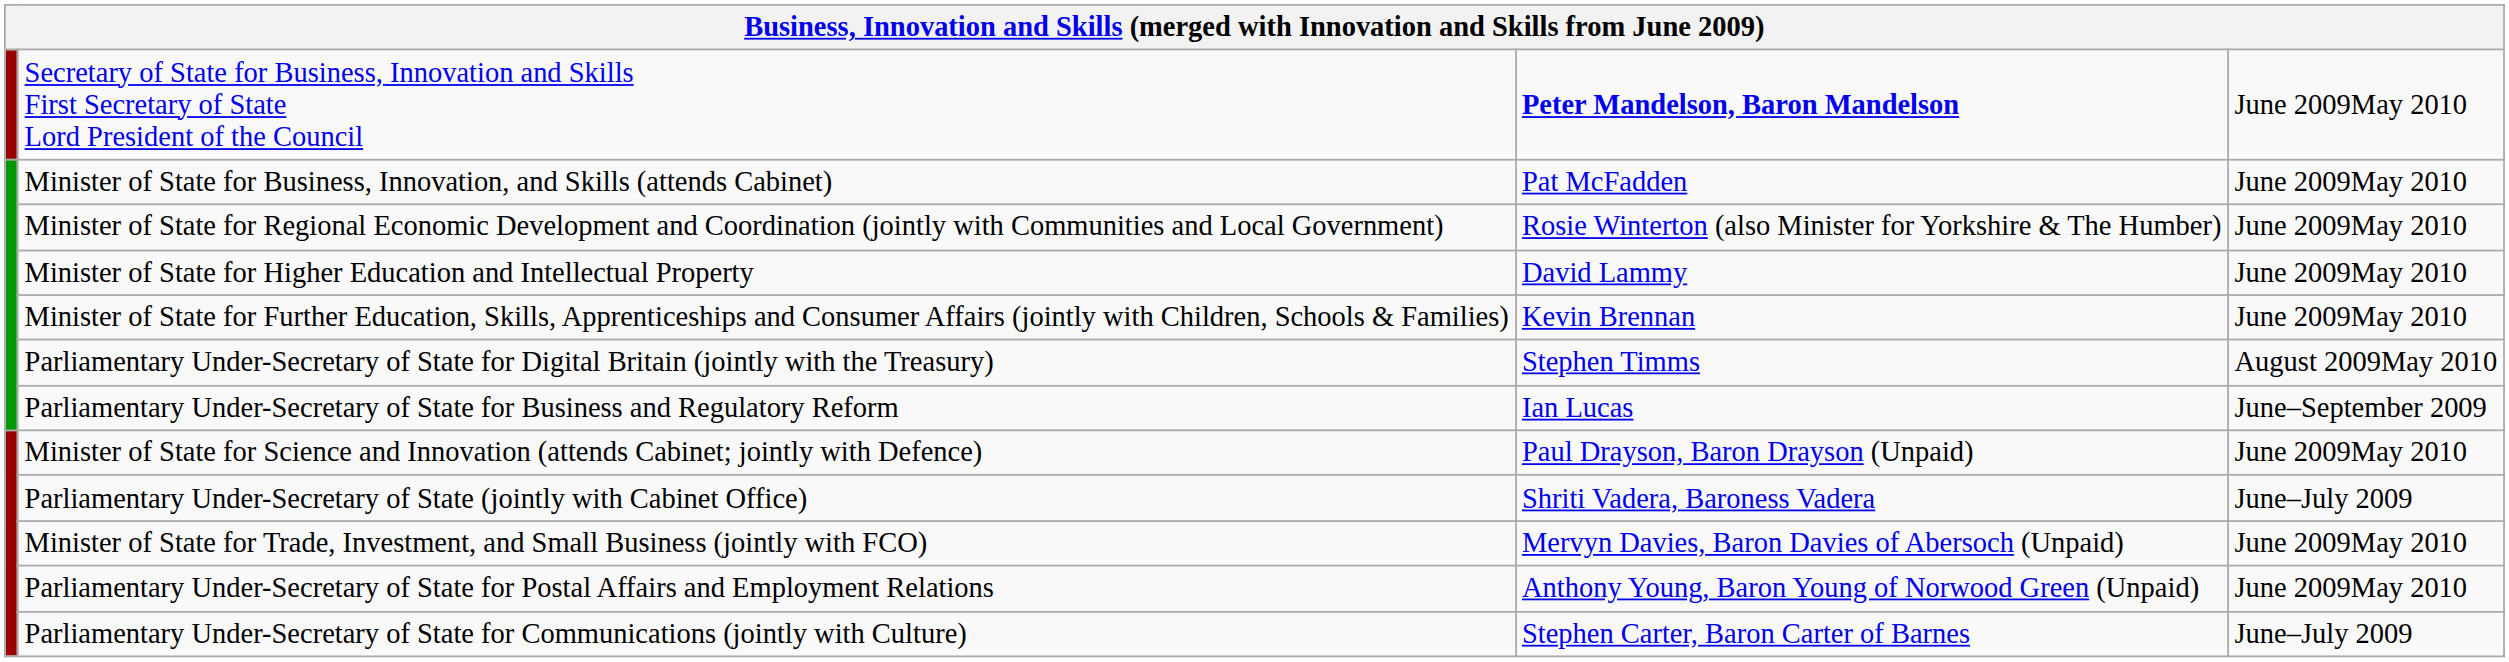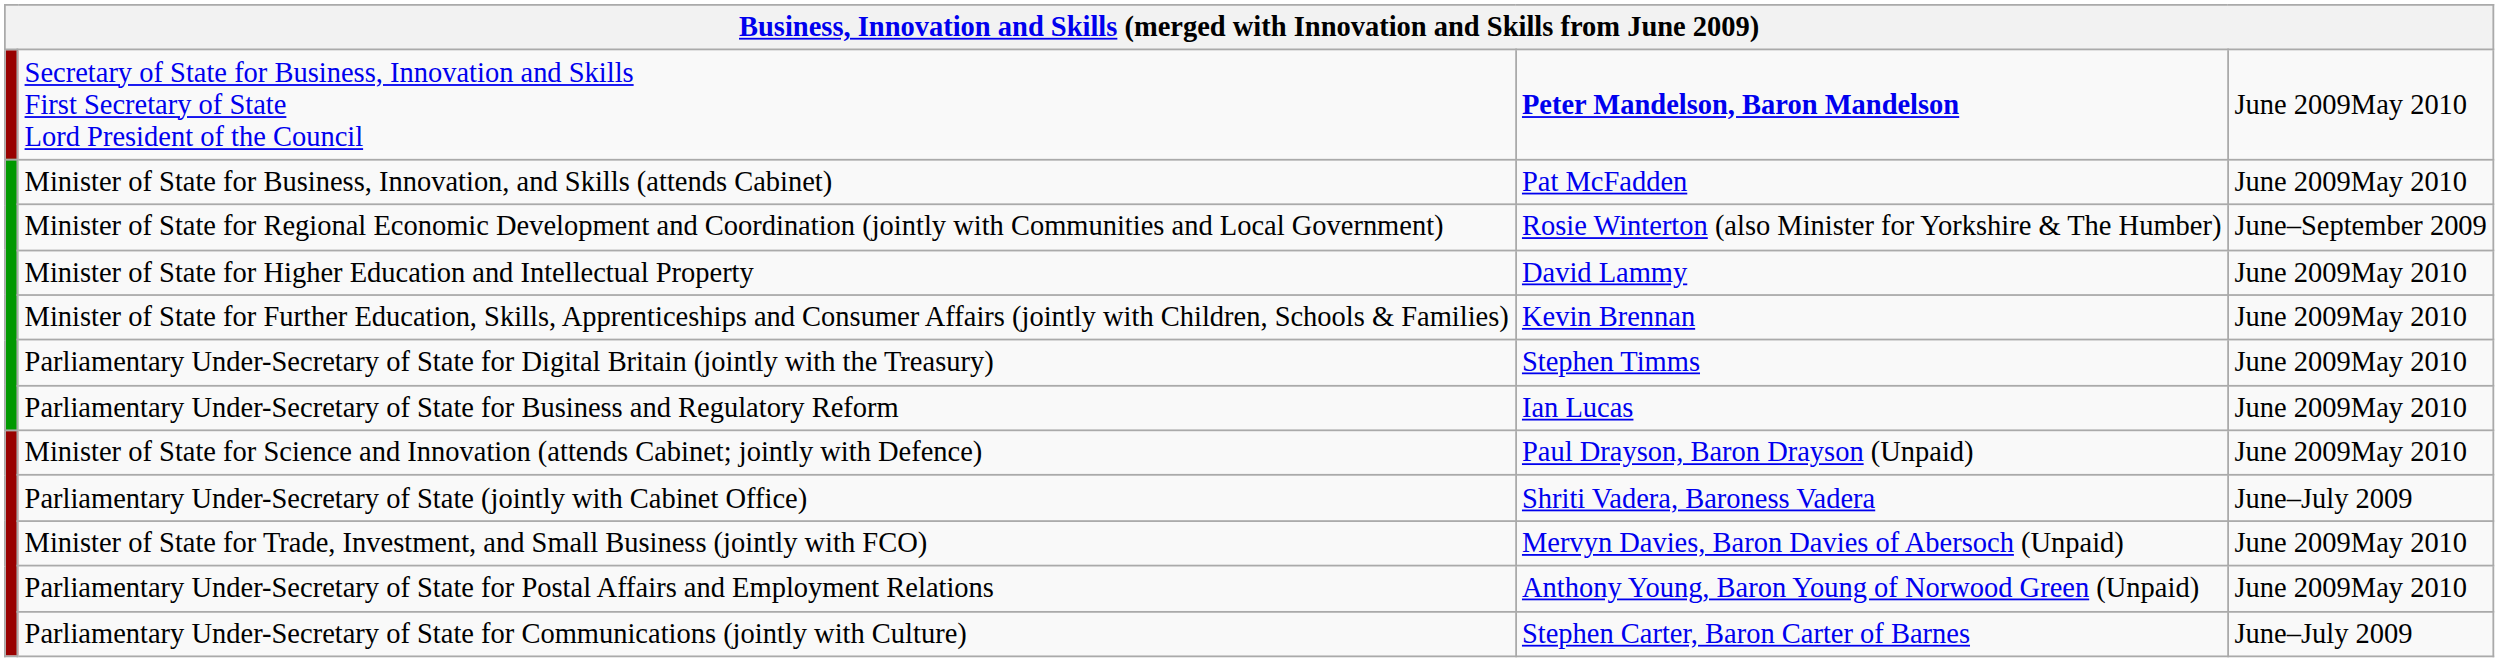(2351, 226) June 2009May 2010 -> (2361, 226) June–September 2009
(2366, 362) August 2009May 2010 -> (2351, 362) June 2009May 2010
(2361, 407) June–September 2009 -> (2351, 407) June 2009May 2010
